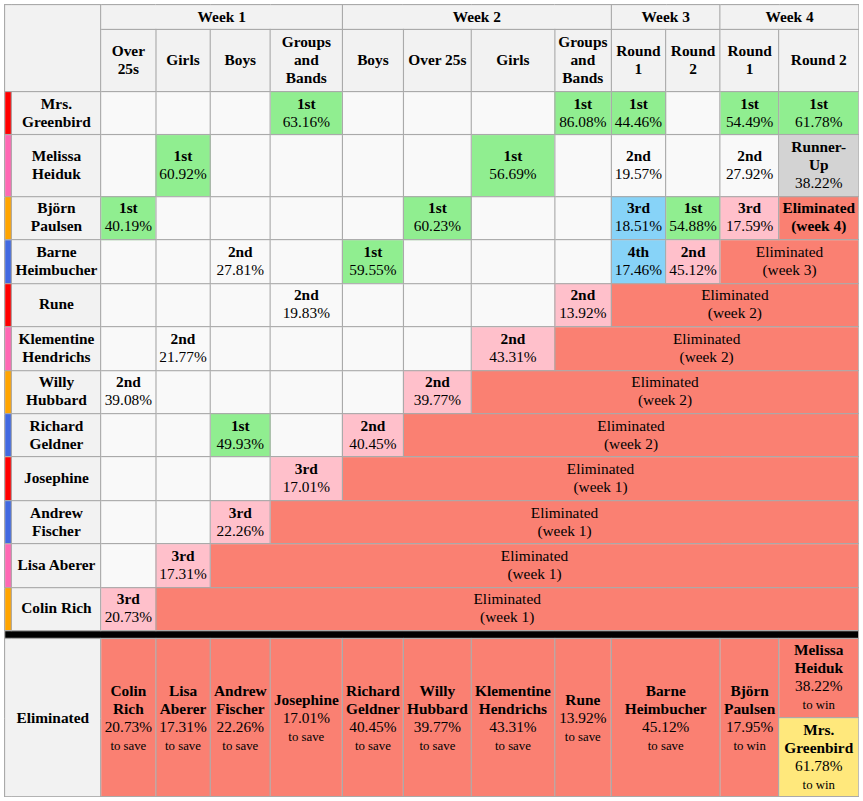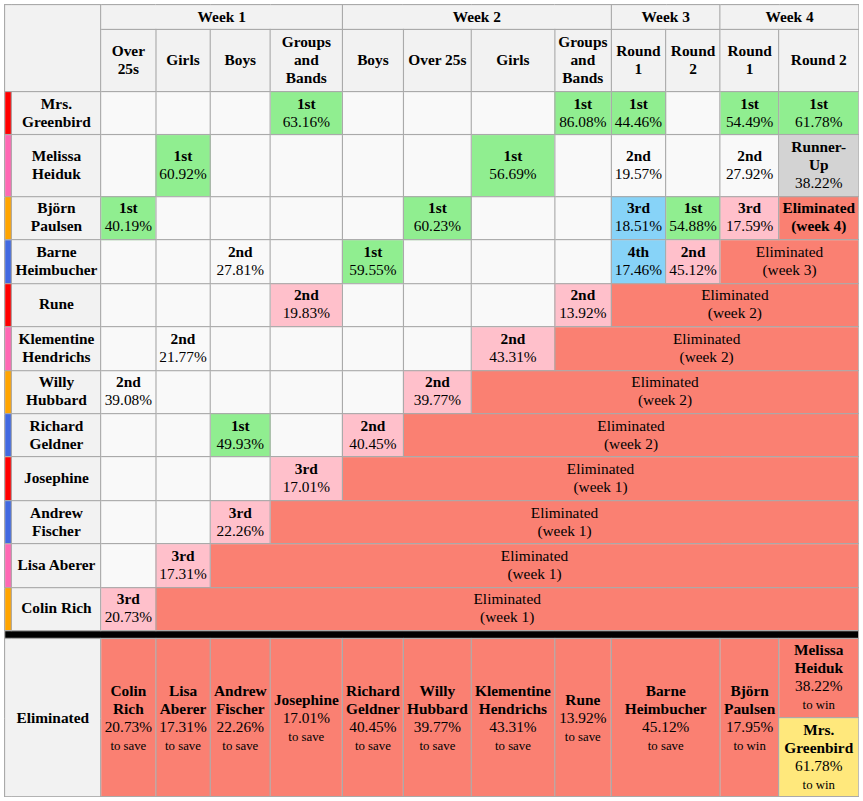(306, 304) no background -> (306, 304) pink background
